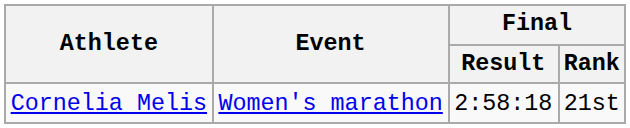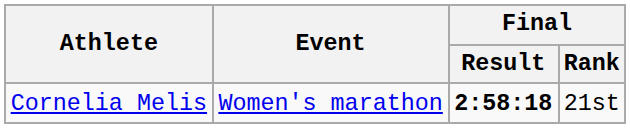(503, 103) normal -> (503, 103) bold
